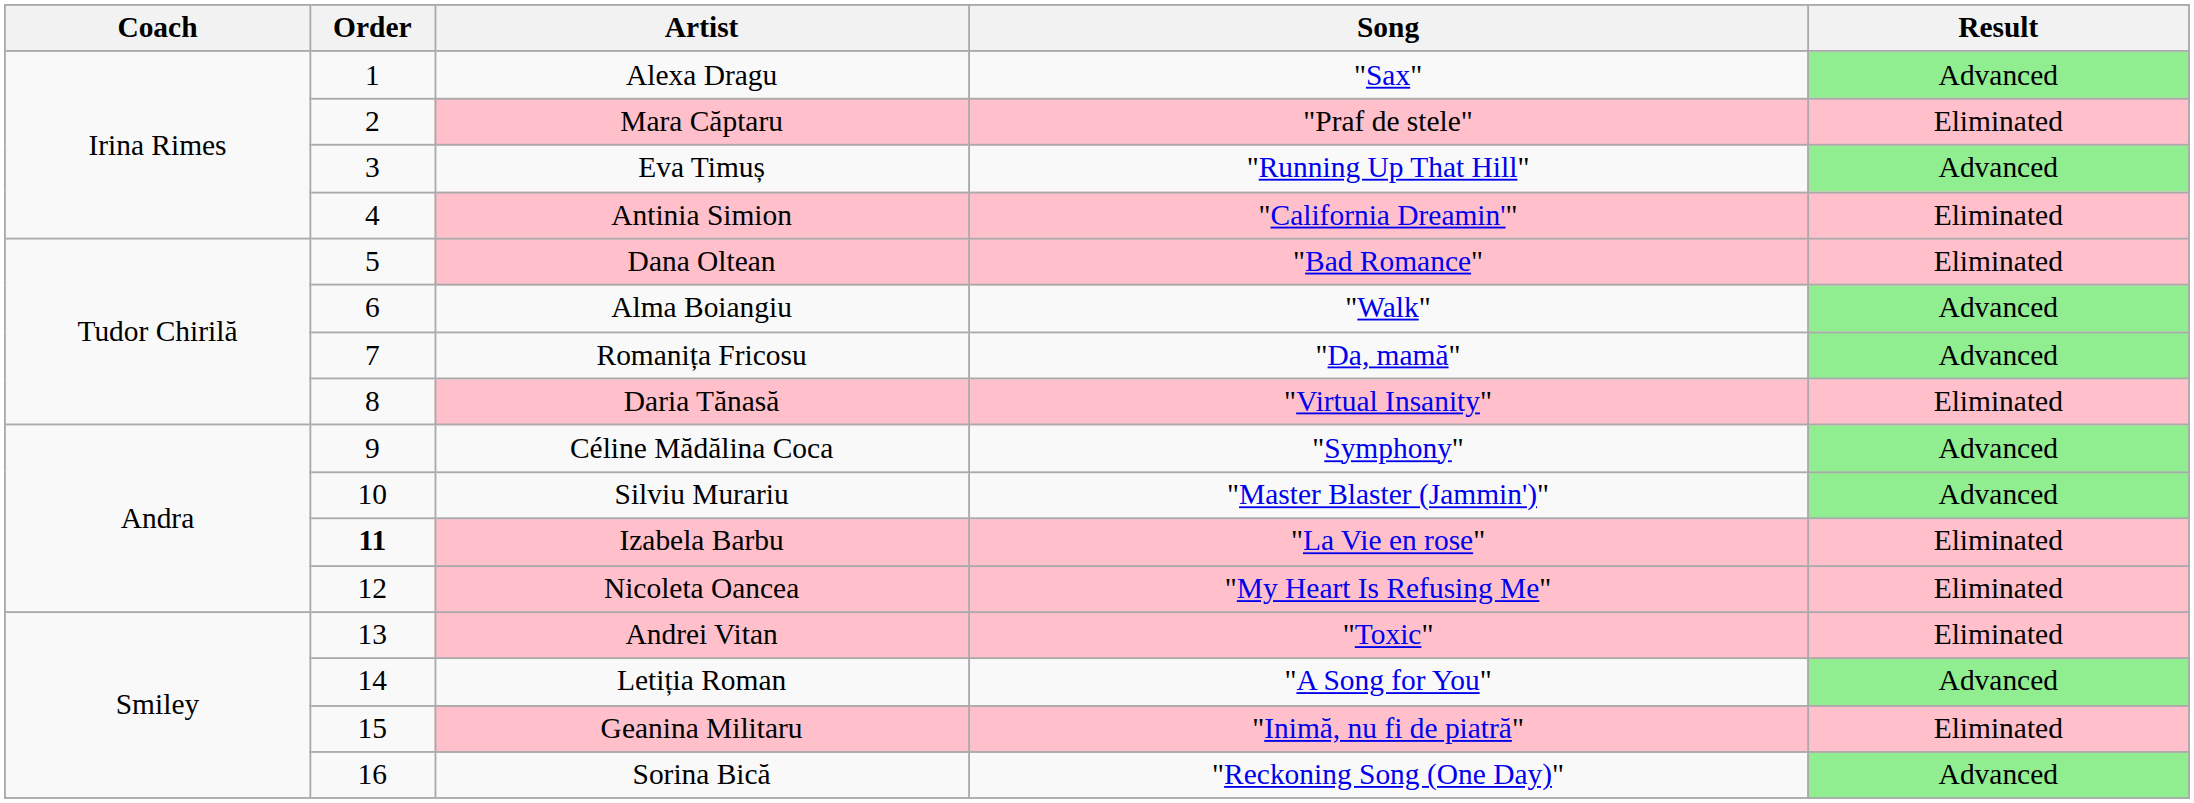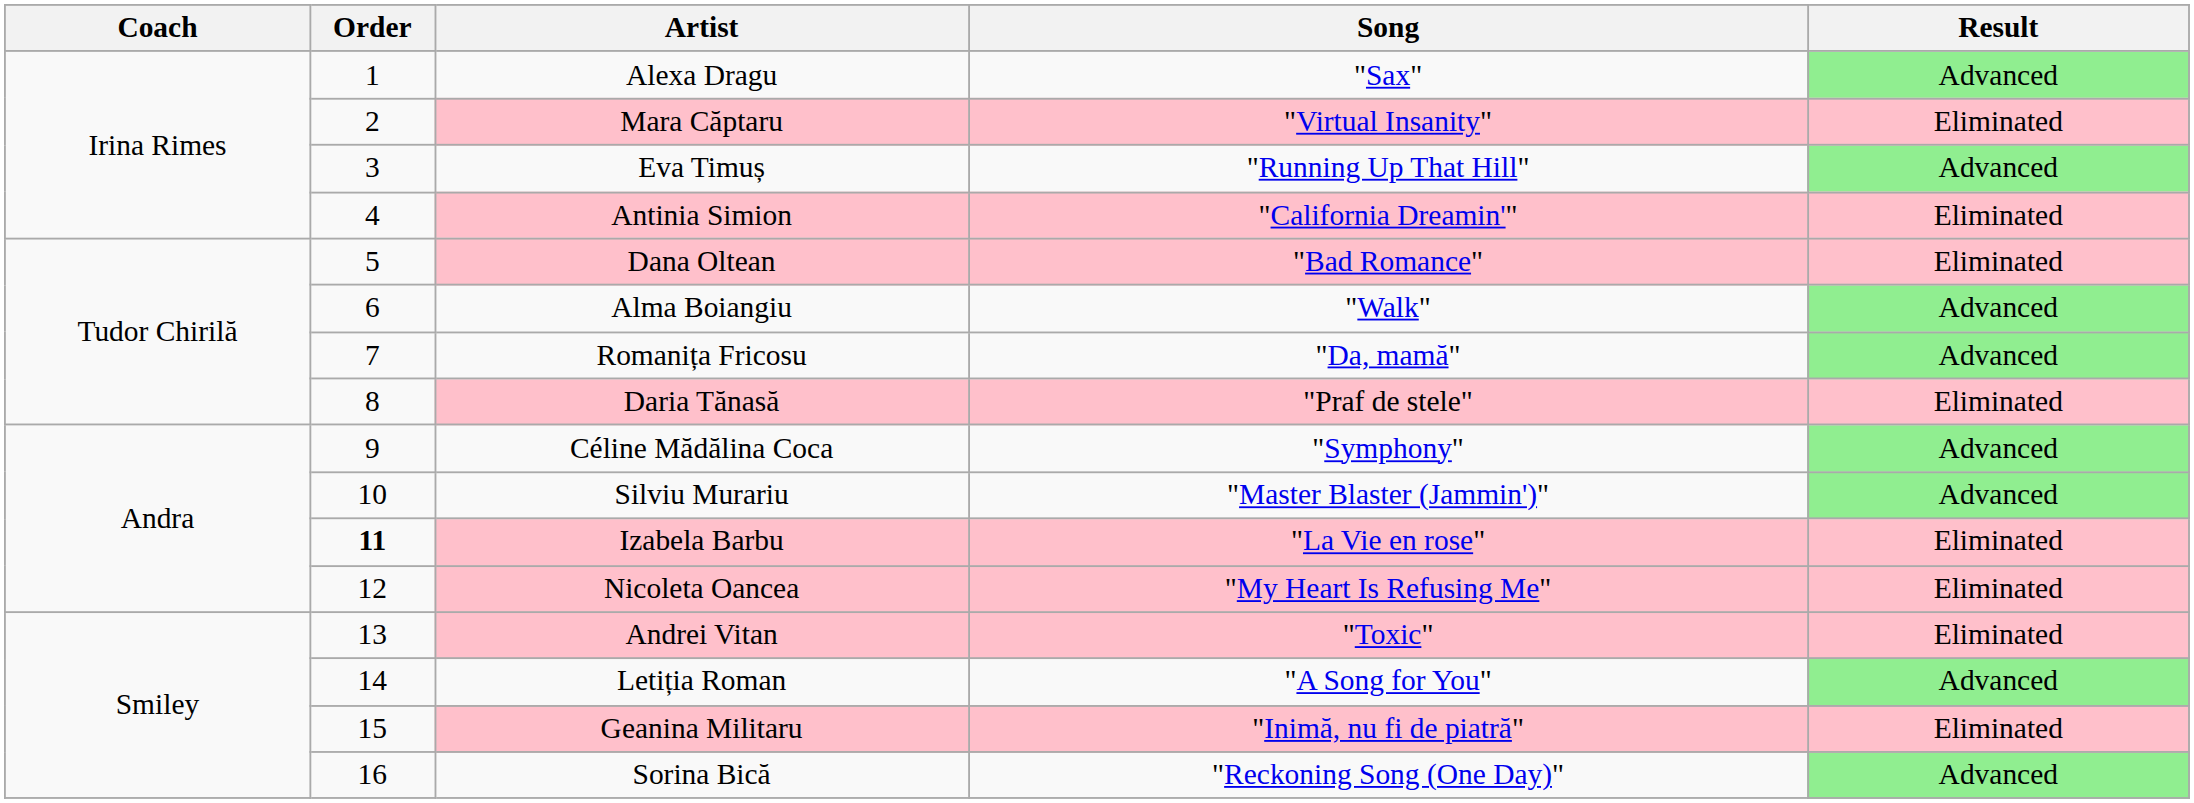(1388, 121) "Praf de stele" -> (1388, 121) "Virtual Insanity"
(1388, 401) "Virtual Insanity" -> (1388, 401) "Praf de stele"
